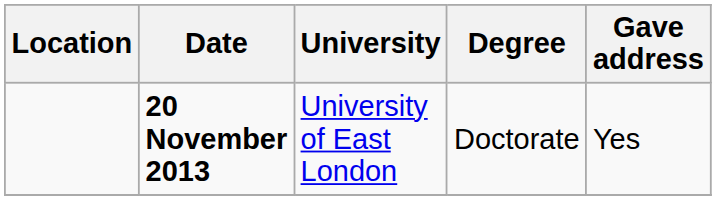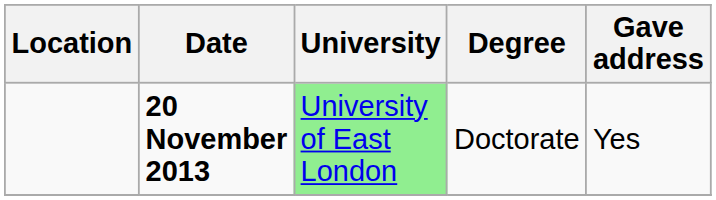(364, 138) no background -> (364, 138) lightgreen background
